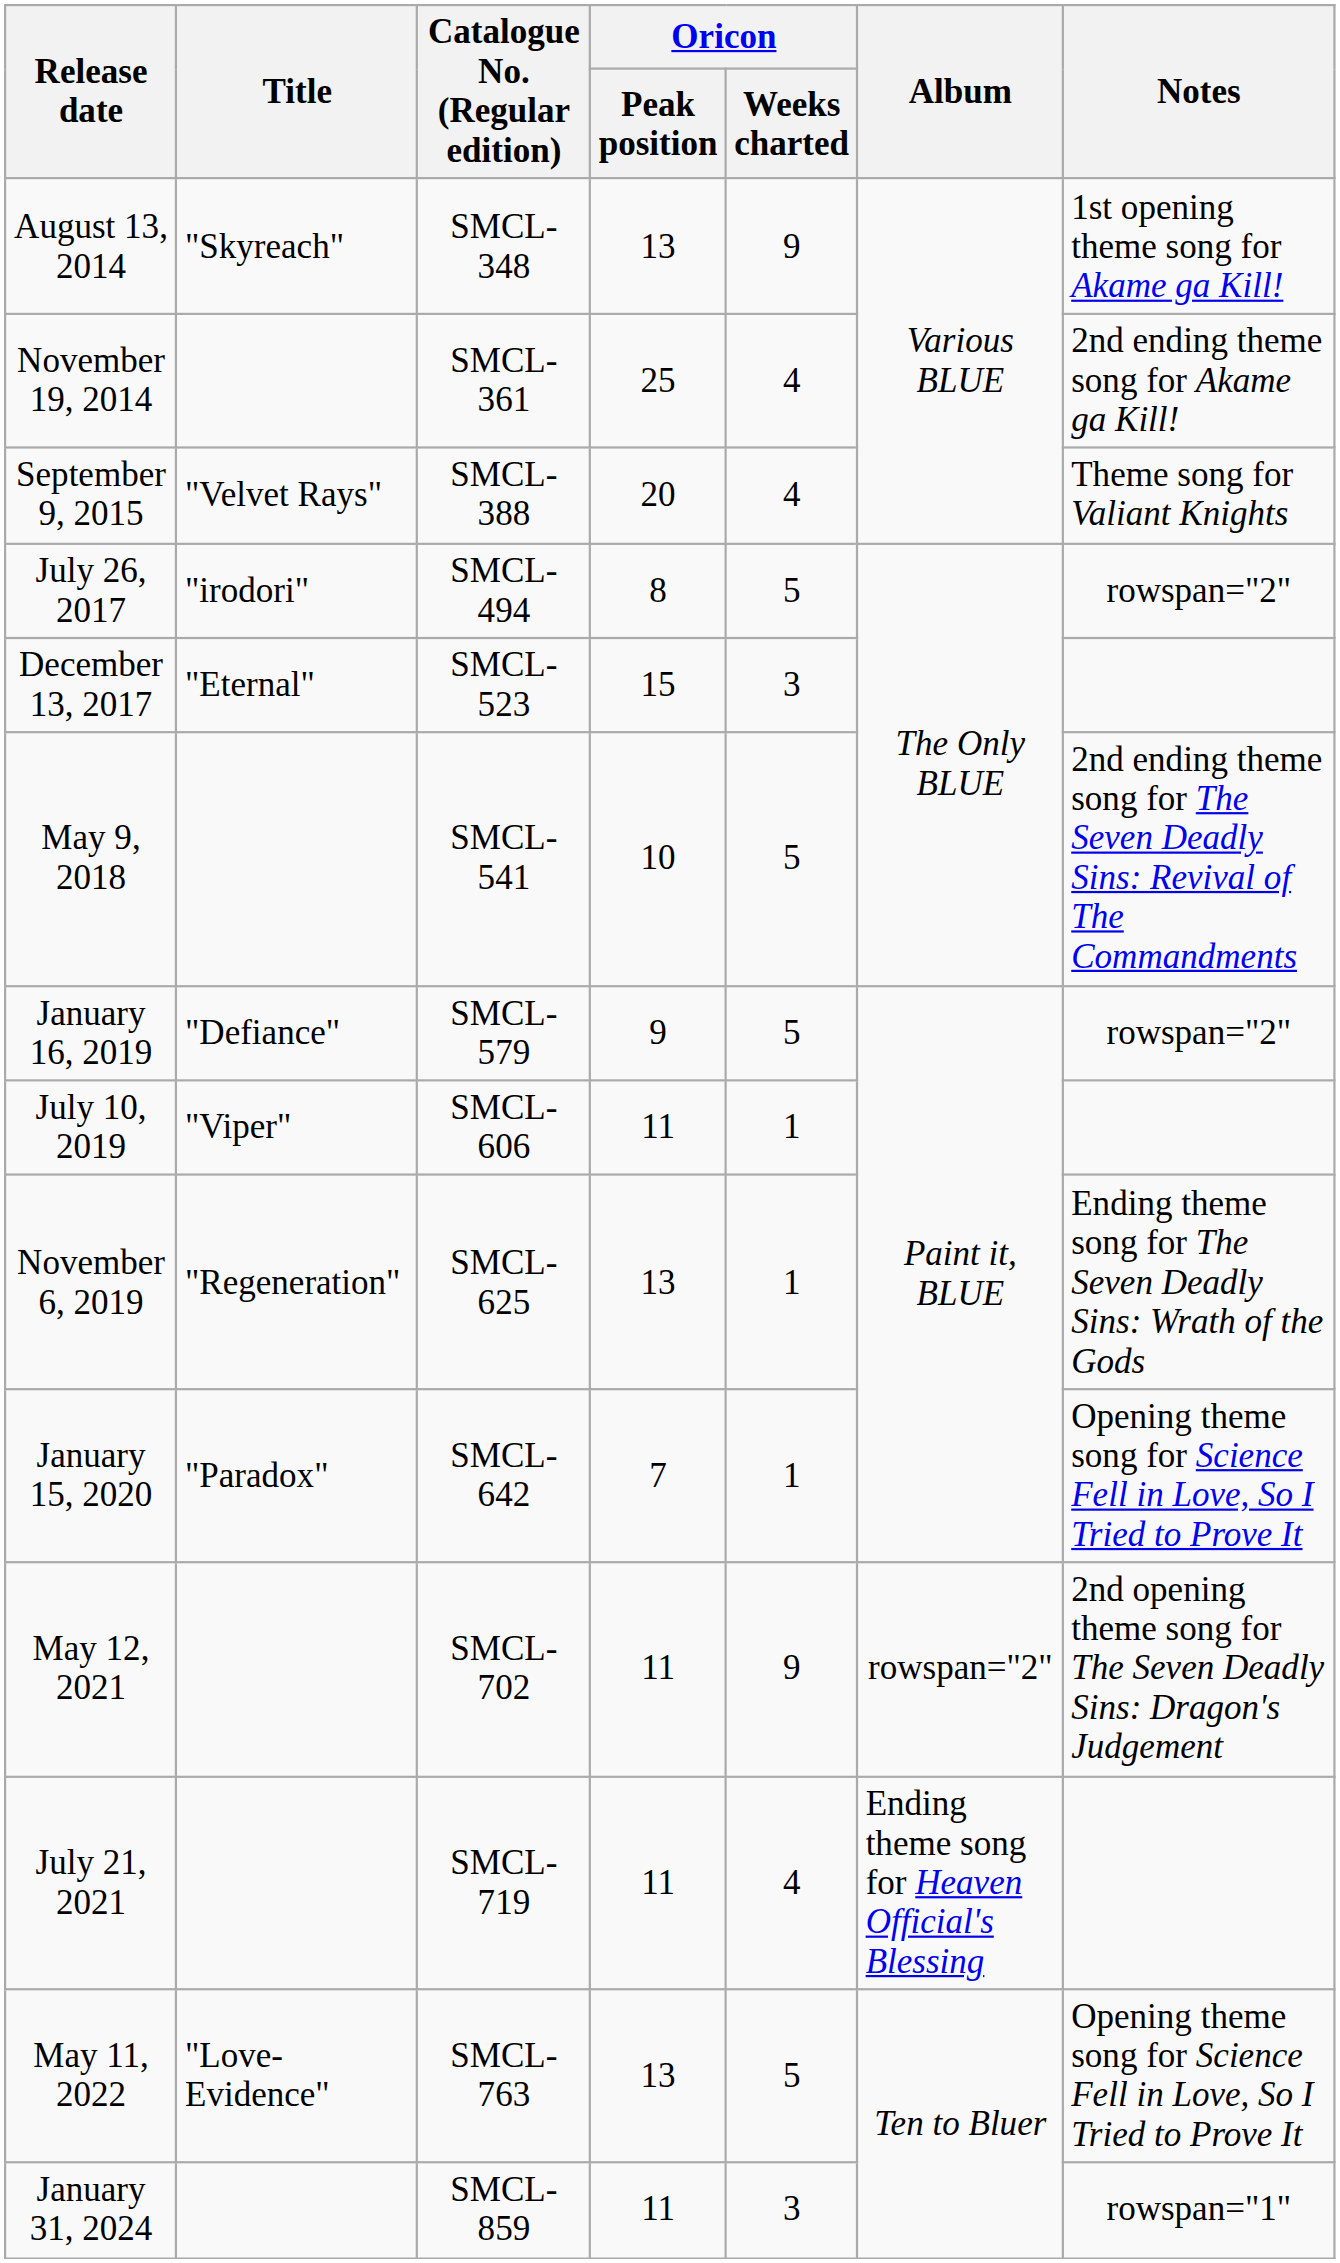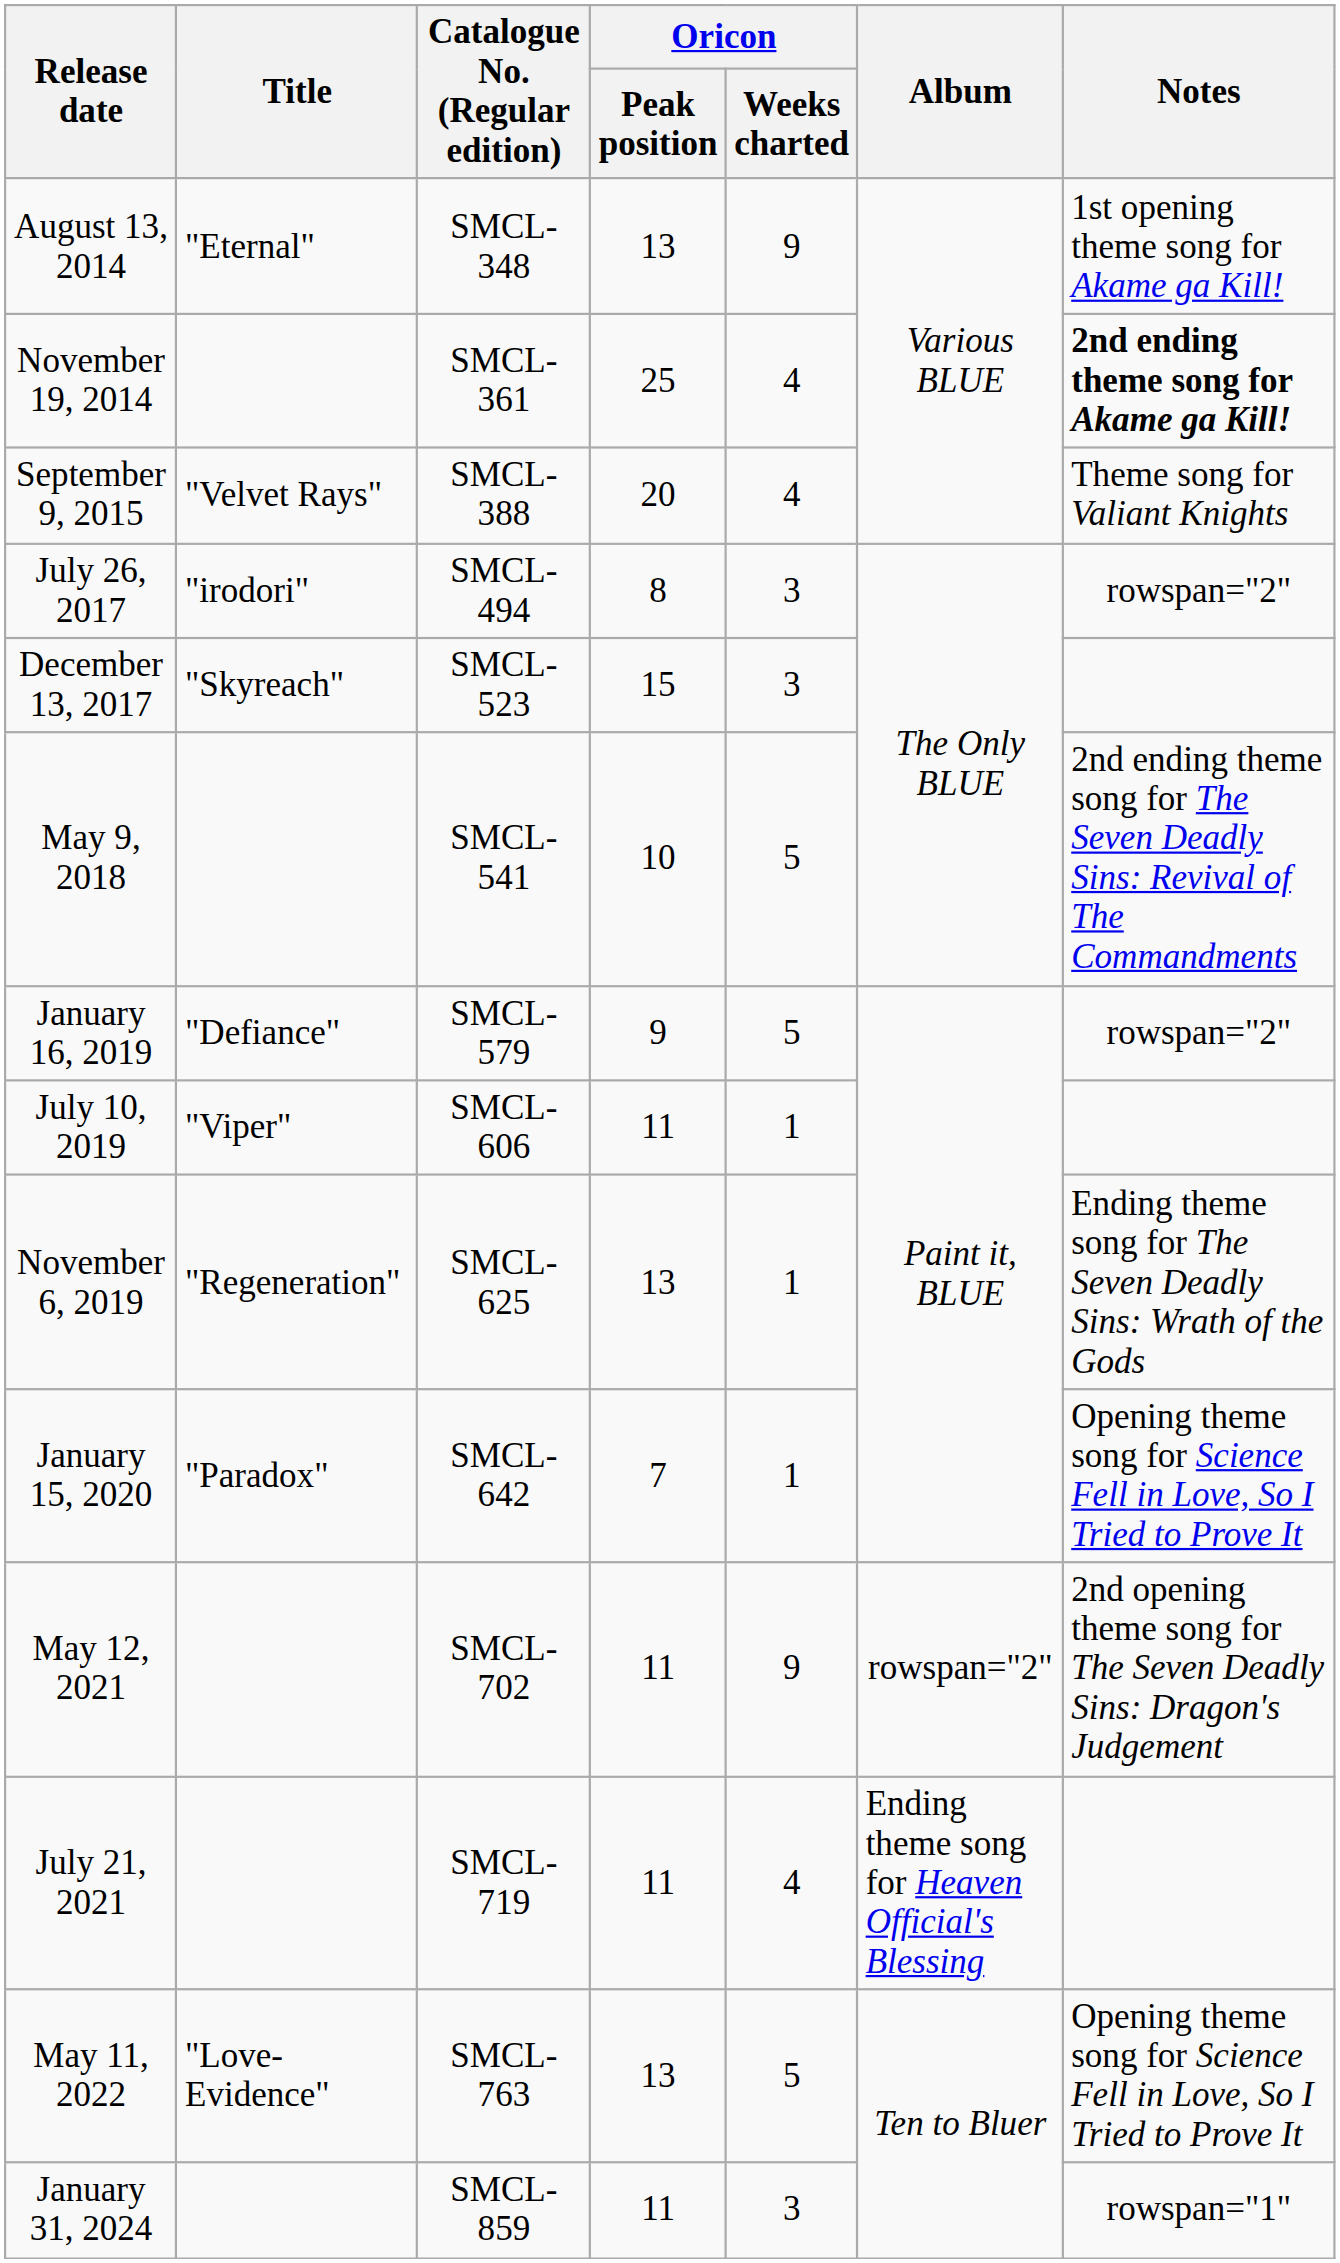(265, 245) "Skyreach" -> (250, 245) "Eternal"
(1197, 379) normal -> (1182, 379) bold
(792, 589) 5 -> (792, 589) 3
(250, 684) "Eternal" -> (265, 684) "Skyreach"
